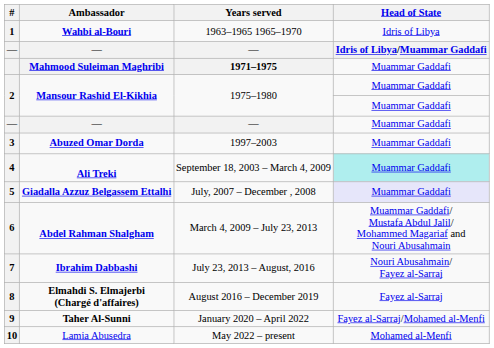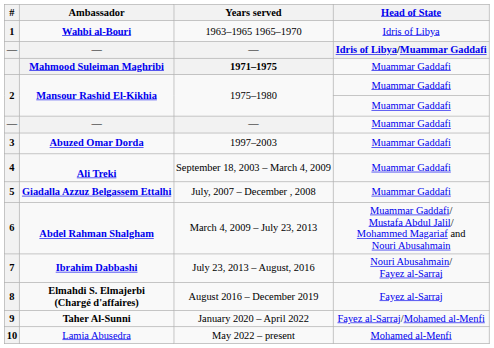(411, 167) paleturquoise background -> (411, 167) no background
(411, 192) lavender background -> (411, 192) no background
